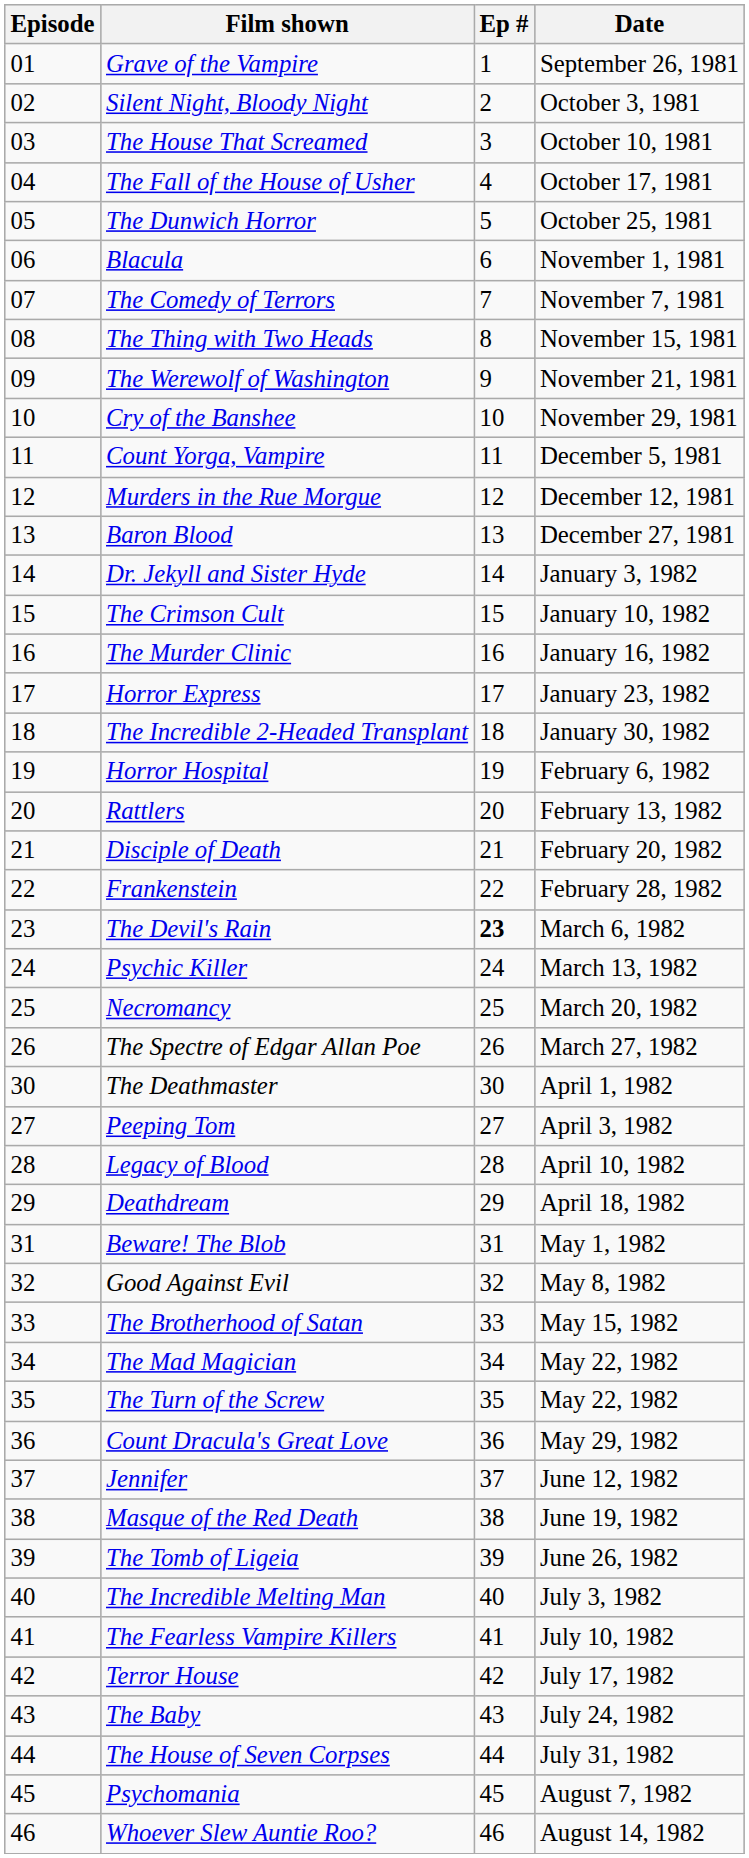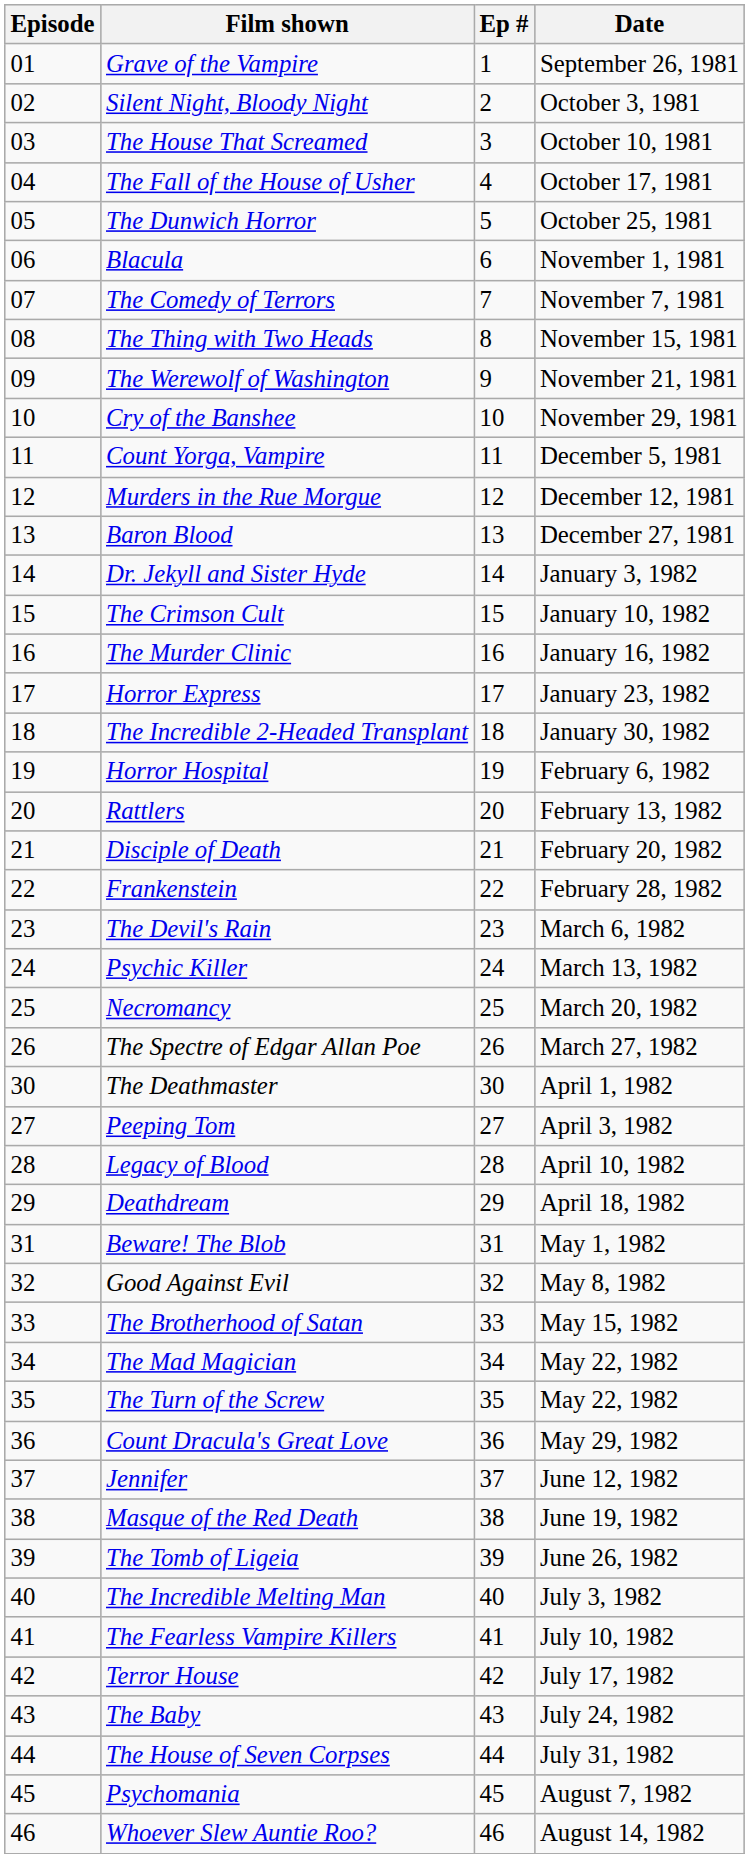(492, 928) bold -> (492, 928) normal
